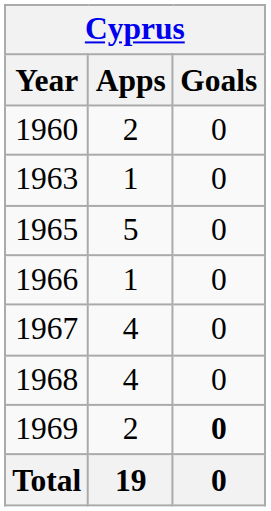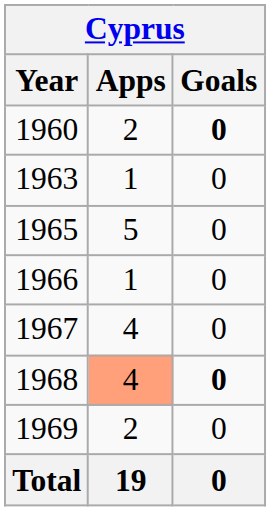(219, 129) normal -> (219, 129) bold
(131, 379) no background -> (131, 379) lightsalmon background
(219, 379) normal -> (219, 379) bold
(219, 429) bold -> (219, 429) normal
